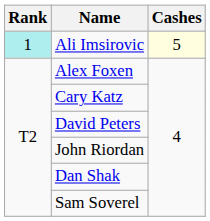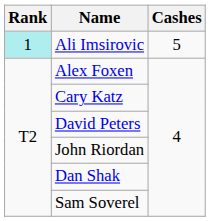(177, 44) lightyellow background -> (177, 44) no background
